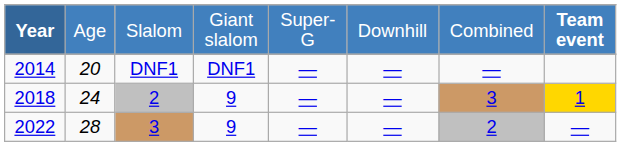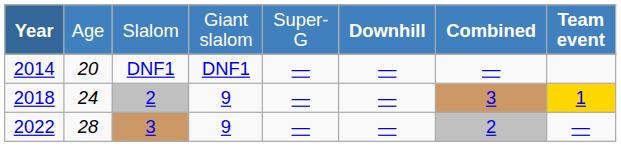(392, 30) normal -> (387, 30) bold
(492, 30) normal -> (491, 30) bold
